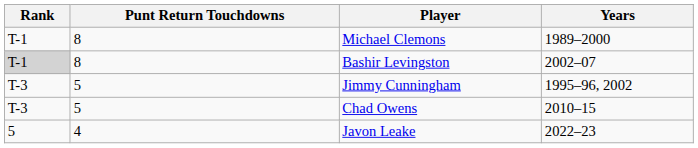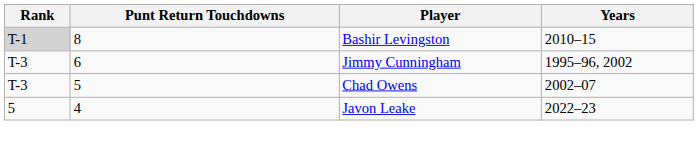- row: (394, 39)
(570, 62) 2002–07 -> (570, 39) 2010–15
(77, 85) 5 -> (77, 62) 6
(570, 108) 2010–15 -> (570, 85) 2002–07
